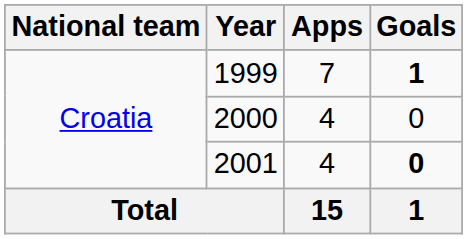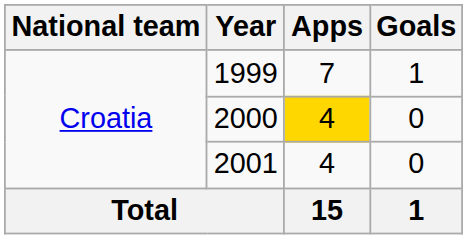(416, 73) bold -> (416, 73) normal
(327, 118) no background -> (327, 118) gold background
(416, 164) bold -> (416, 164) normal
